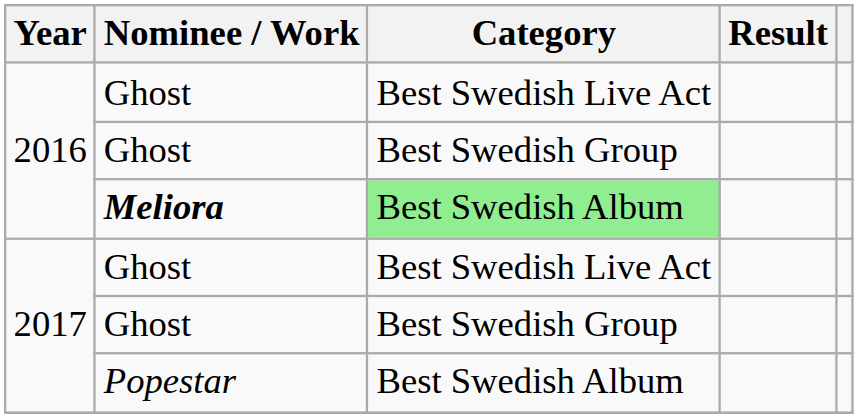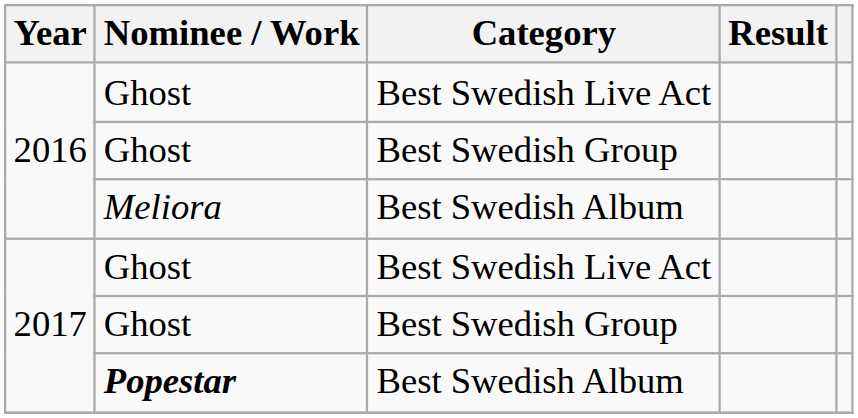(164, 207) bold -> (163, 207) normal
(530, 207) lightgreen background -> (530, 207) no background
(170, 382) normal -> (170, 382) bold
